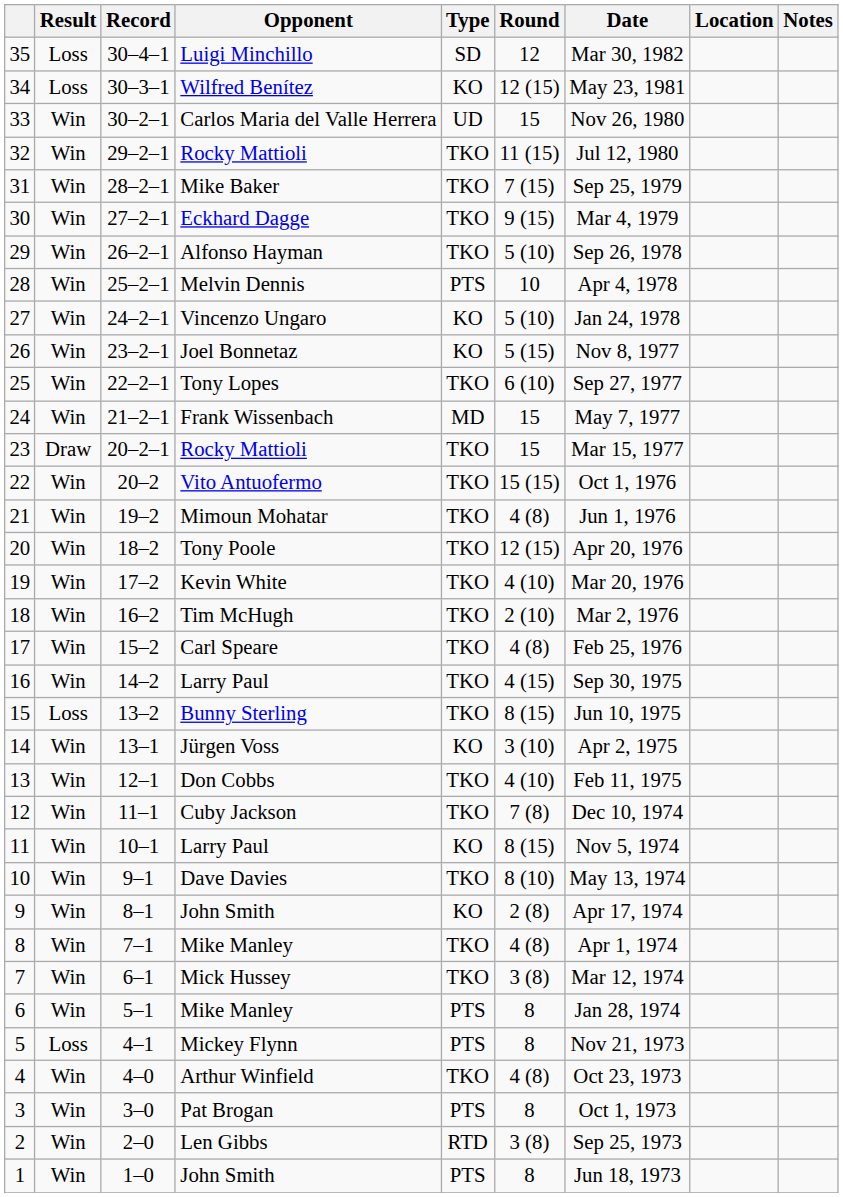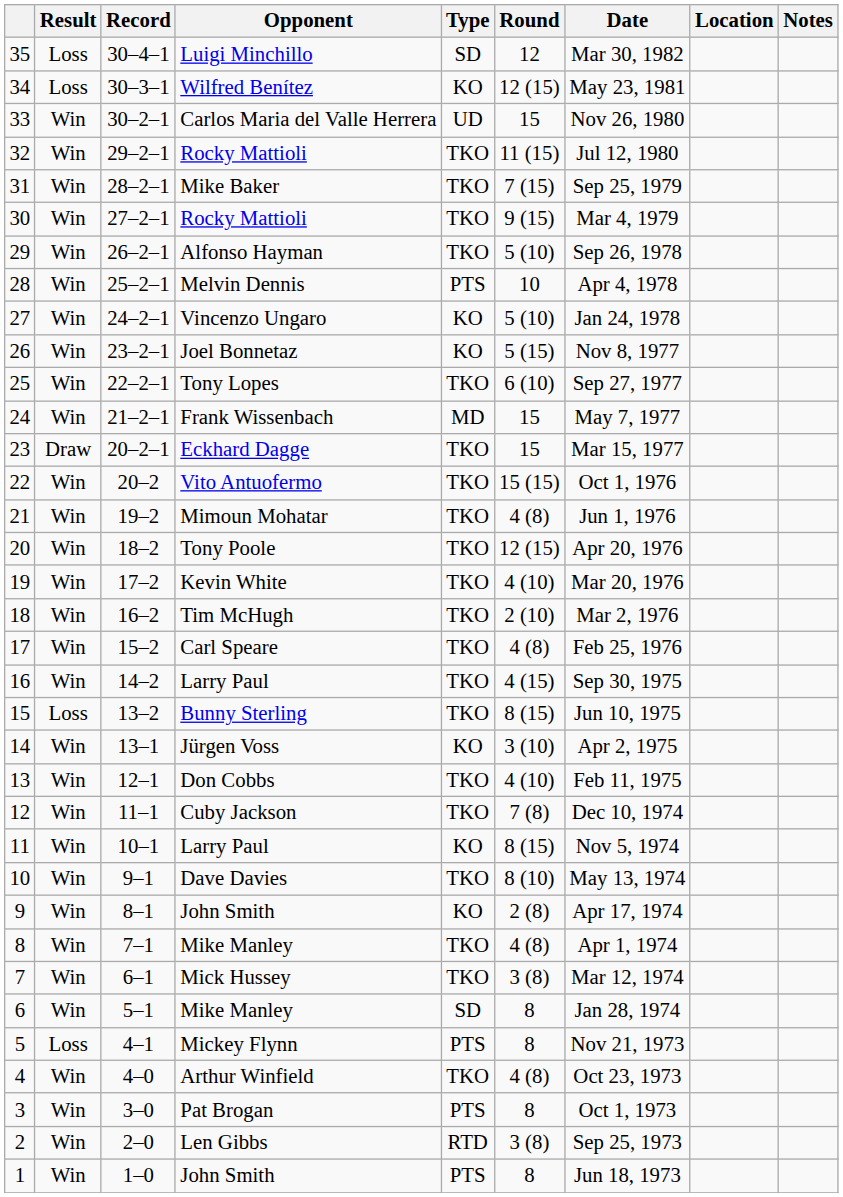(245, 218) Eckhard Dagge -> (244, 218) Rocky Mattioli
(244, 449) Rocky Mattioli -> (245, 449) Eckhard Dagge
(468, 1010) PTS -> (468, 1010) SD
